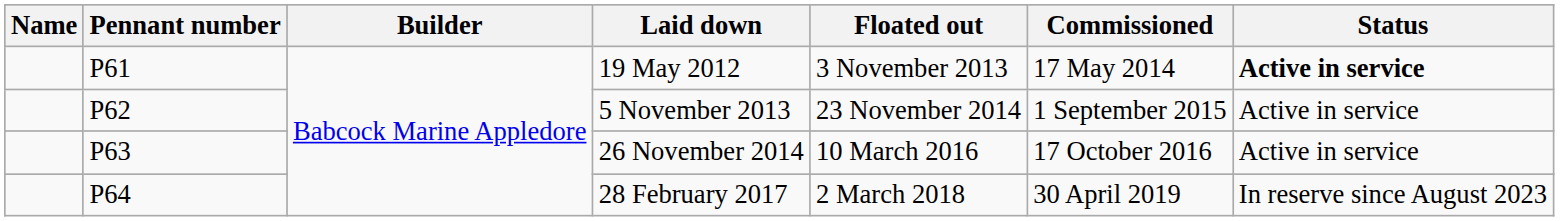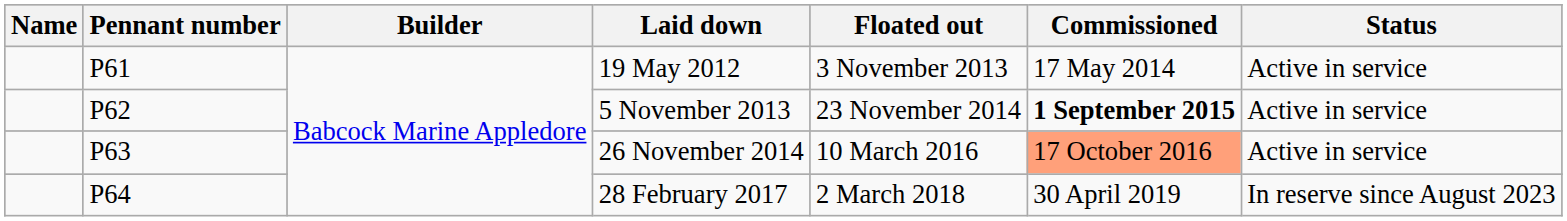(1332, 67) bold -> (1337, 67) normal
(1130, 109) normal -> (1134, 109) bold
(1123, 151) no background -> (1123, 151) lightsalmon background
